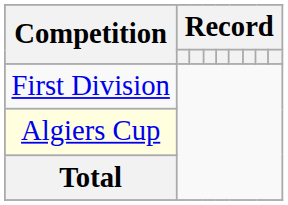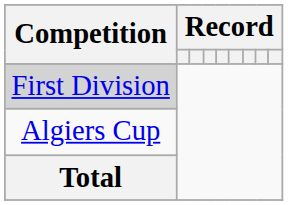(91, 85) no background -> (91, 85) lightgrey background
(91, 131) lightyellow background -> (91, 131) no background
